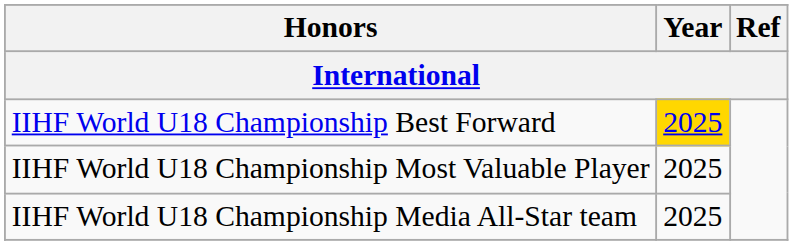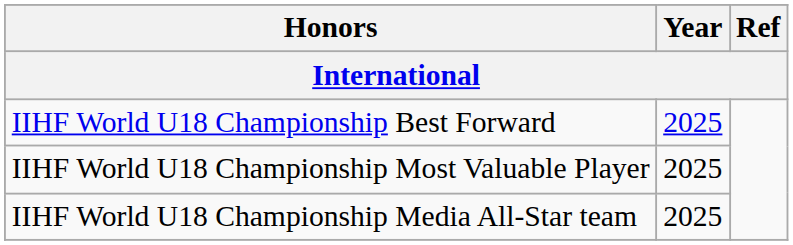(693, 121) gold background -> (693, 121) no background
